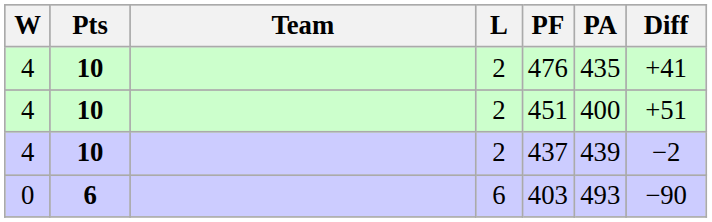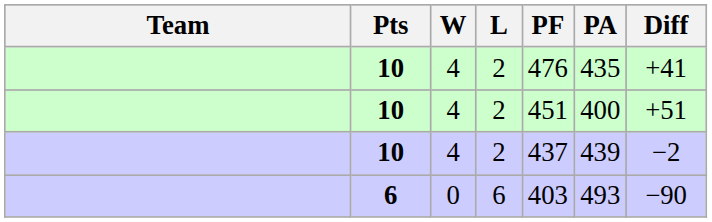columns swapped: (303, 25) <-> (28, 25)
